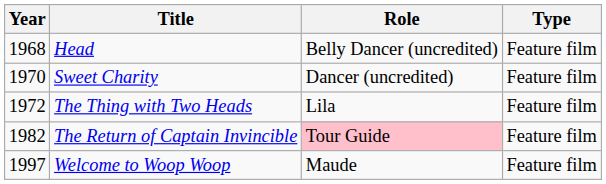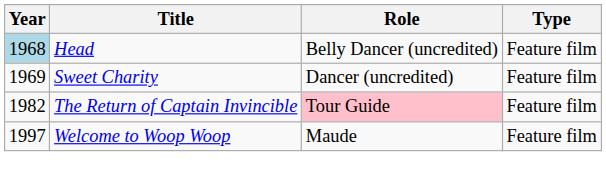(27, 48) no background -> (27, 48) lightblue background
(27, 77) 1970 -> (27, 77) 1969
- row: (153, 106)
